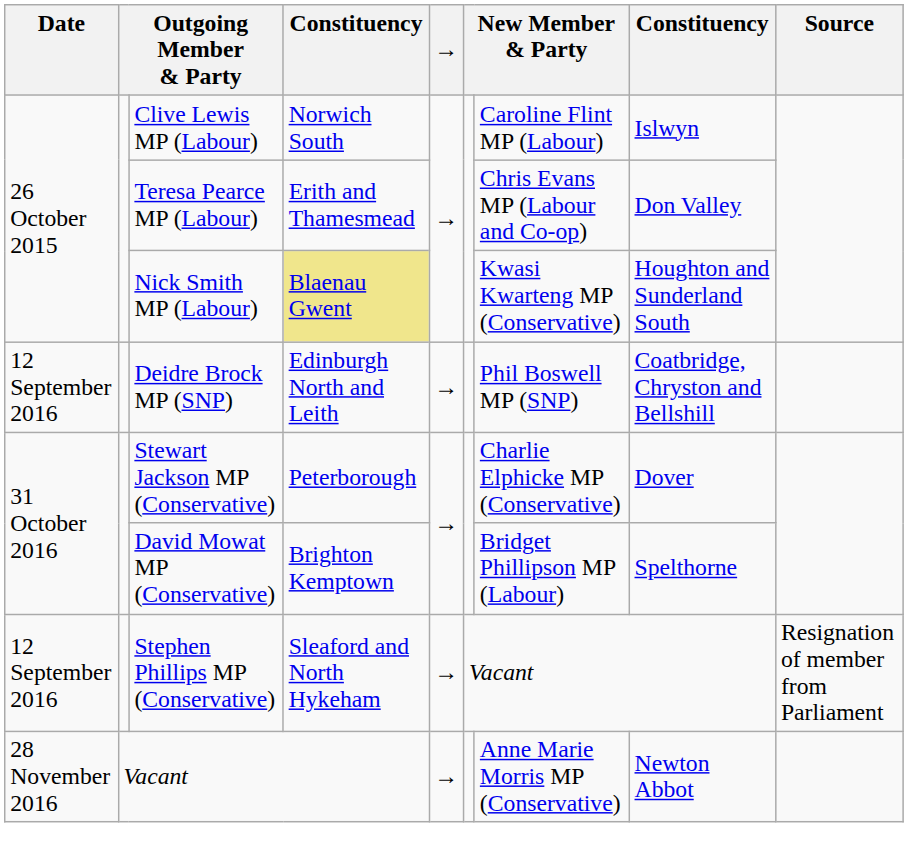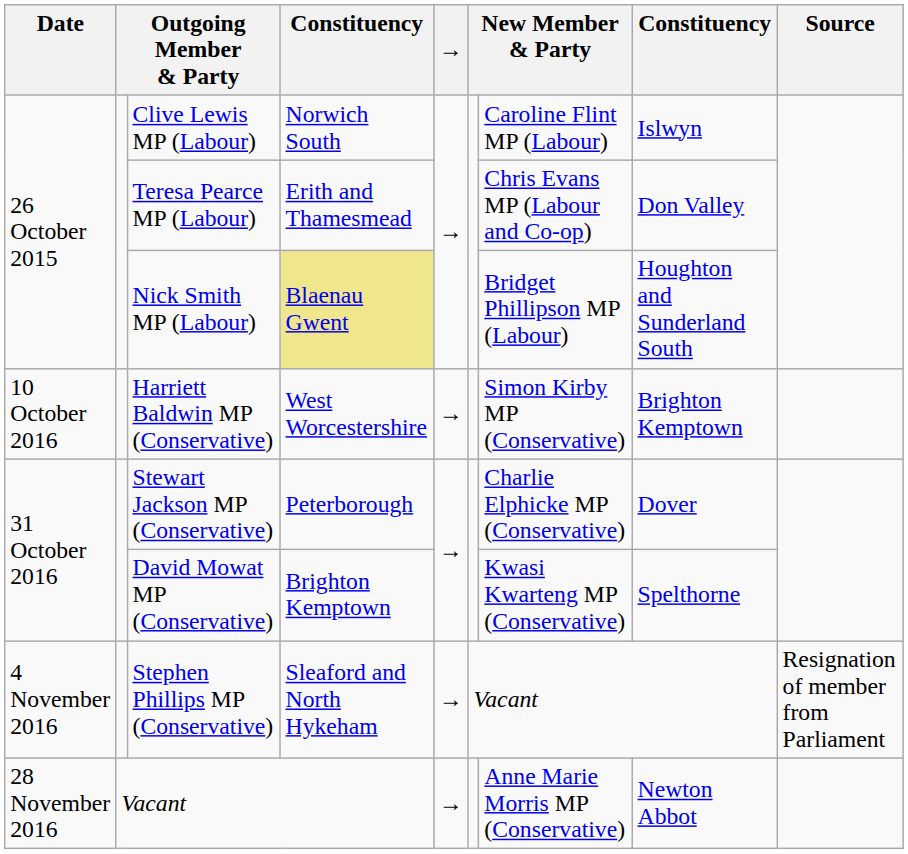(550, 295) Kwasi Kwarteng MP (Conservative) -> (552, 309) Bridget Phillipson MP (Labour)
- row: (198, 386)
+ row: (203, 413)
(548, 568) Bridget Phillipson MP (Labour) -> (555, 594) Kwasi Kwarteng MP (Conservative)
(61, 672) 12 September 2016 -> (60, 699) 4 November 2016
